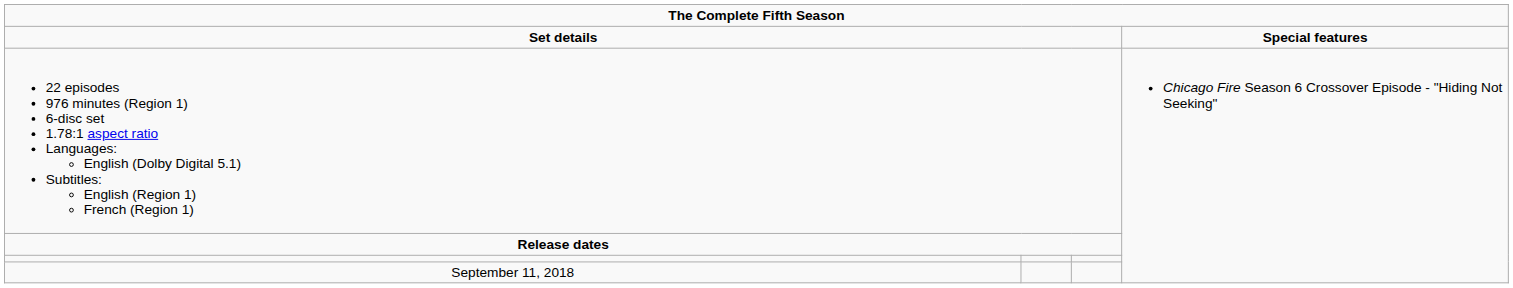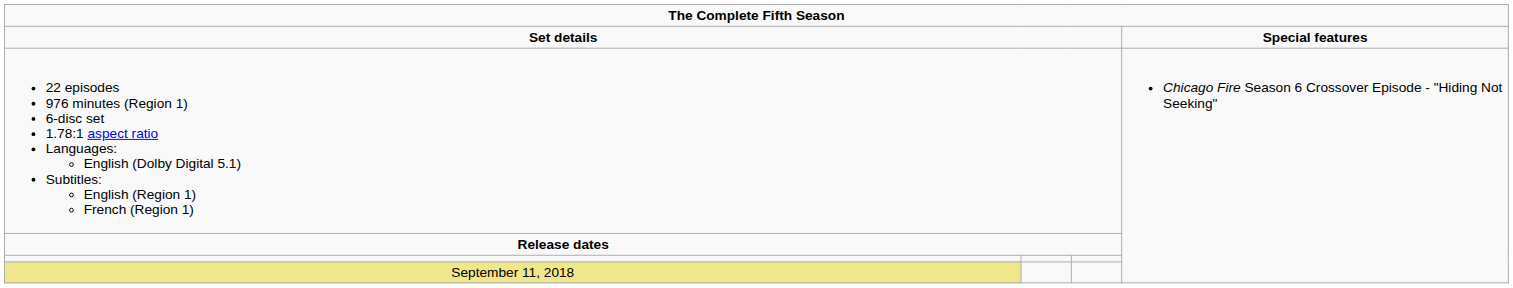(513, 273) no background -> (513, 273) khaki background
